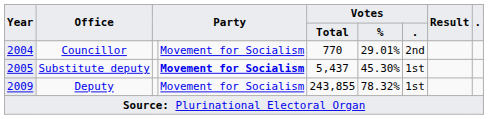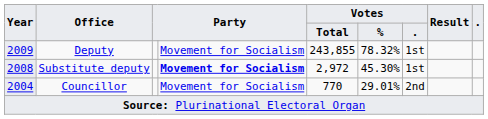rows swapped: (94, 50) <-> (94, 86)
(20, 68) 2005 -> (20, 68) 2008
(332, 68) 5,437 -> (332, 68) 2,972
